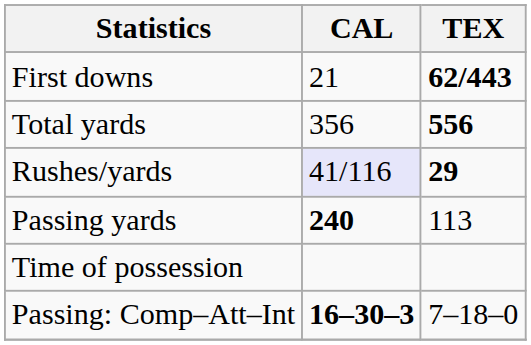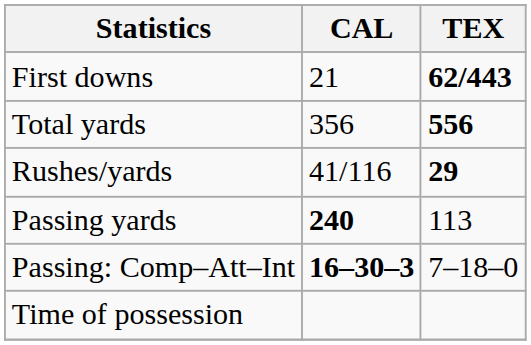(350, 171) lavender background -> (350, 171) no background
rows swapped: (154, 314) <-> (127, 266)
